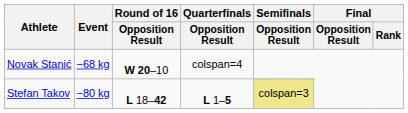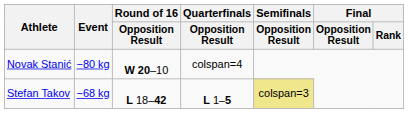(93, 65) −68 kg -> (93, 65) −80 kg
(93, 94) −80 kg -> (93, 94) −68 kg
